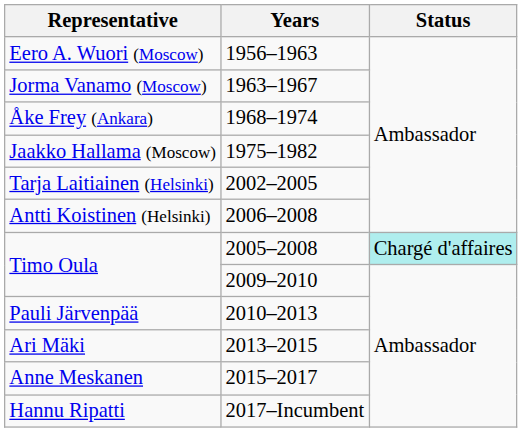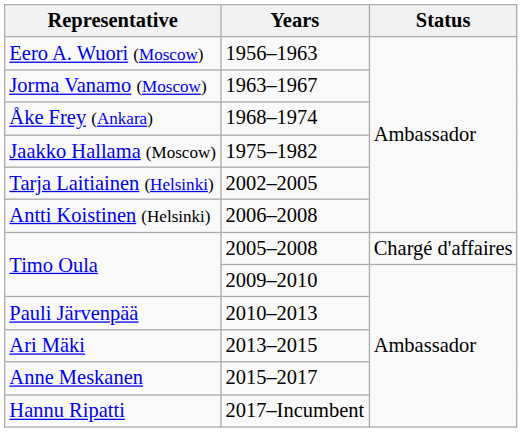(443, 248) paleturquoise background -> (443, 248) no background
